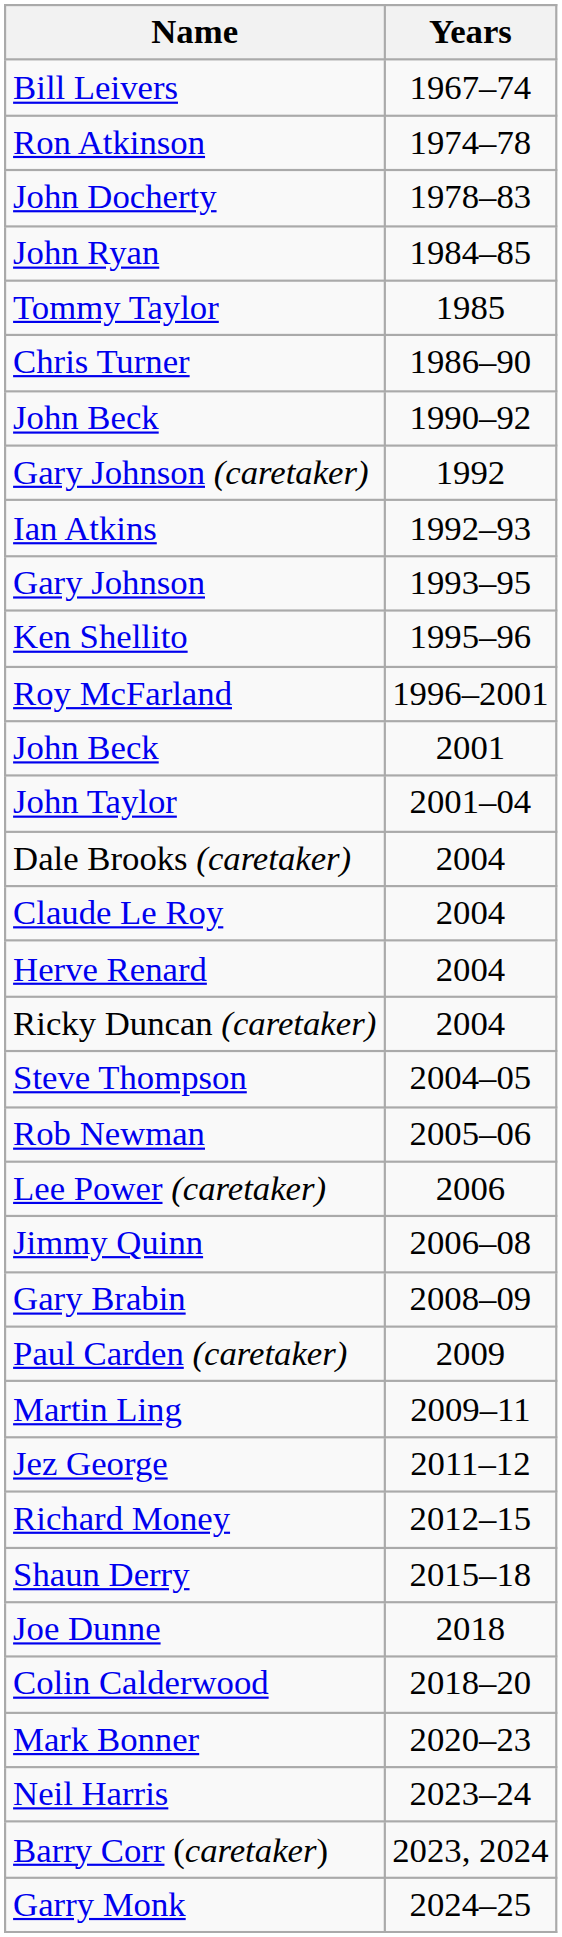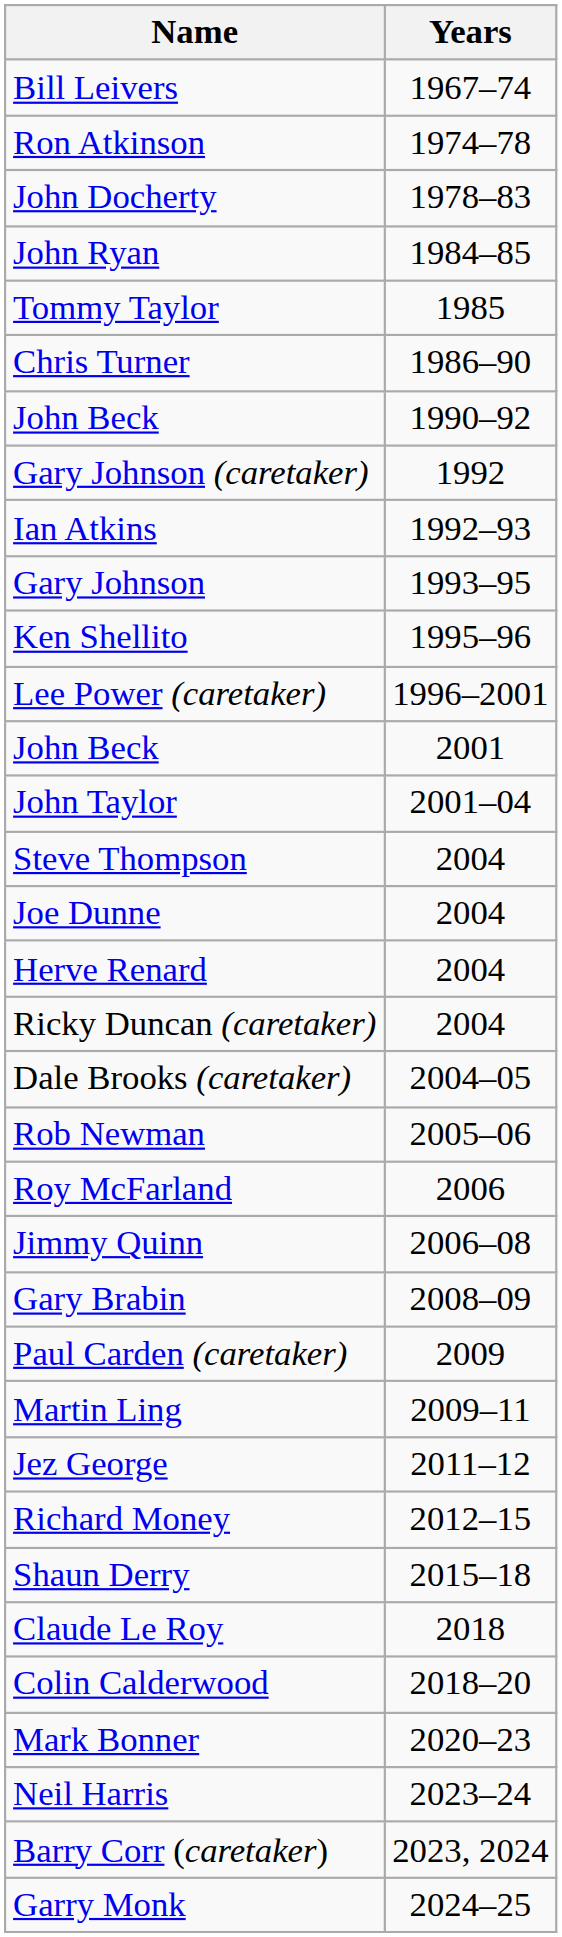(123, 692) Roy McFarland -> (170, 692) Lee Power (caretaker)
(182, 857) Dale Brooks (caretaker) -> (130, 857) Steve Thompson
(118, 913) Claude Le Roy -> (87, 913) Joe Dunne
(130, 1078) Steve Thompson -> (182, 1078) Dale Brooks (caretaker)
(170, 1188) Lee Power (caretaker) -> (123, 1188) Roy McFarland
(87, 1628) Joe Dunne -> (118, 1628) Claude Le Roy
